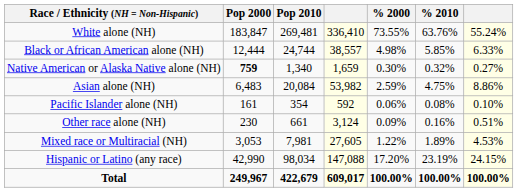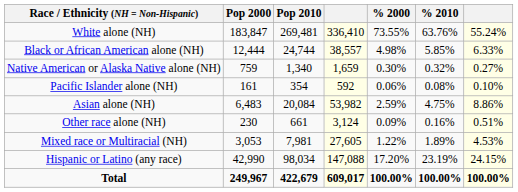(249, 68) bold -> (249, 68) normal
rows swapped: (114, 86) <-> (114, 104)
